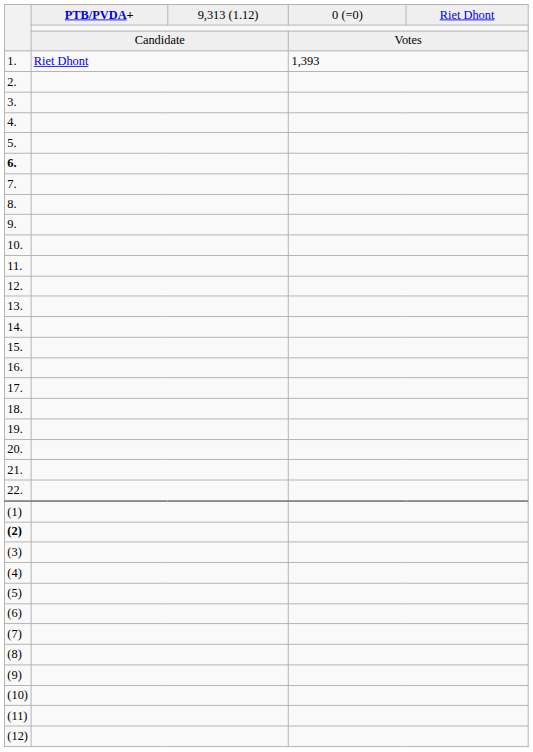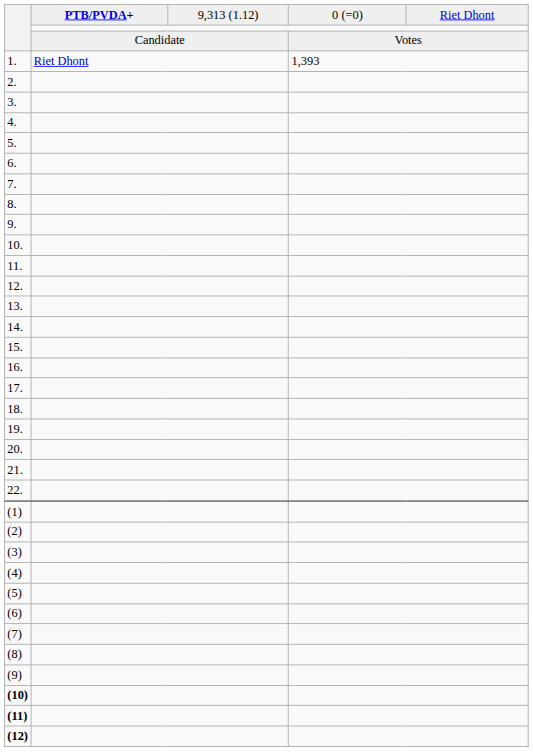(12, 163) bold -> (12, 163) normal
(15, 532) bold -> (15, 532) normal
(18, 695) normal -> (18, 695) bold
(17, 716) normal -> (17, 716) bold
(18, 736) normal -> (18, 736) bold
